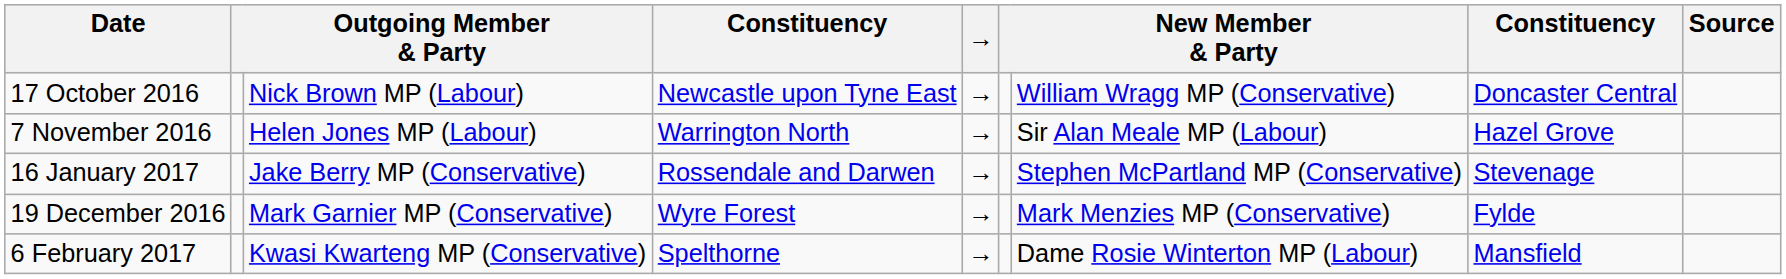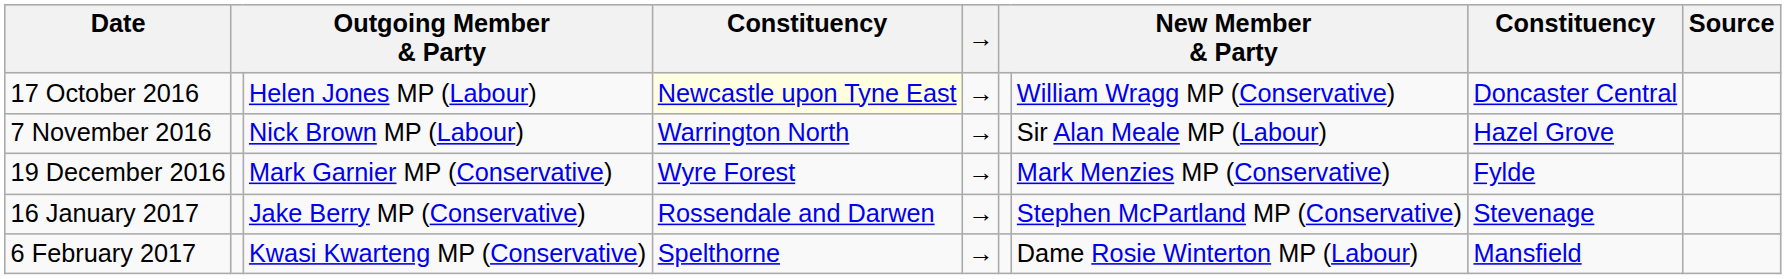(386, 93) Nick Brown MP (Labour) -> (393, 93) Helen Jones MP (Labour)
(807, 93) no background -> (807, 93) lightyellow background
(393, 133) Helen Jones MP (Labour) -> (386, 133) Nick Brown MP (Labour)
rows swapped: (118, 213) <-> (105, 173)
